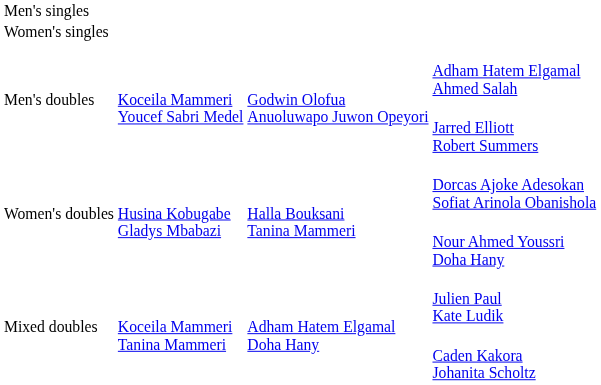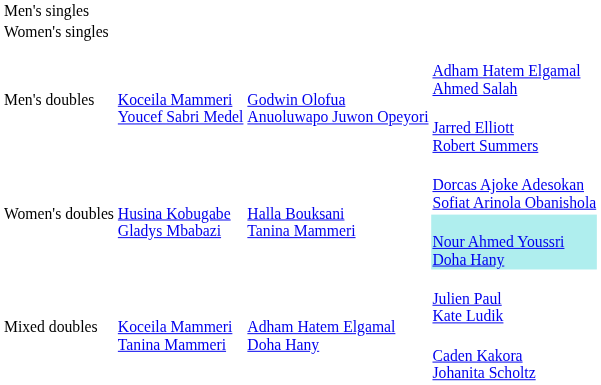(498, 250) no background -> (498, 250) paleturquoise background
